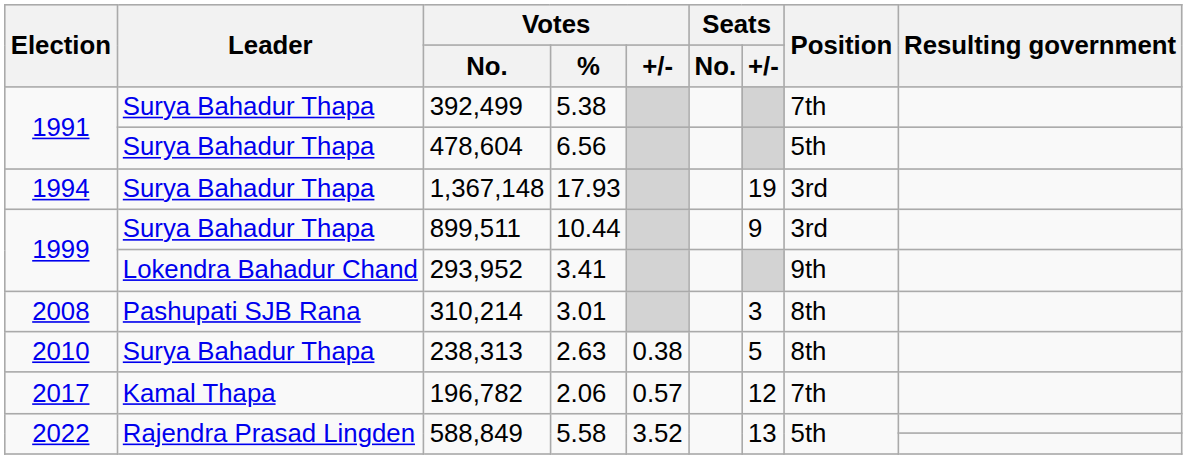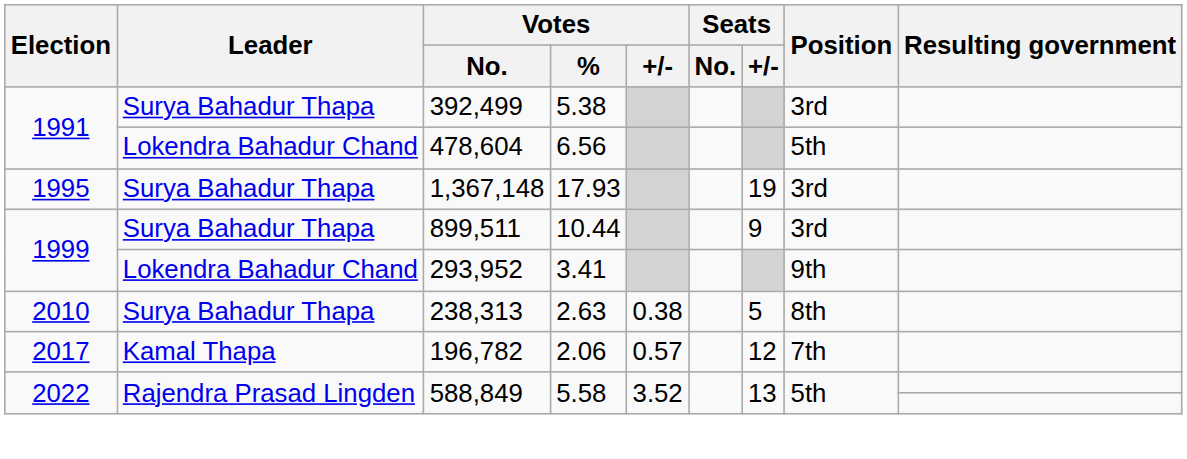(809, 106) 7th -> (809, 106) 3rd
(249, 147) Surya Bahadur Thapa -> (270, 147) Lokendra Bahadur Chand
(61, 188) 1994 -> (61, 188) 1995
- row: (476, 310)
